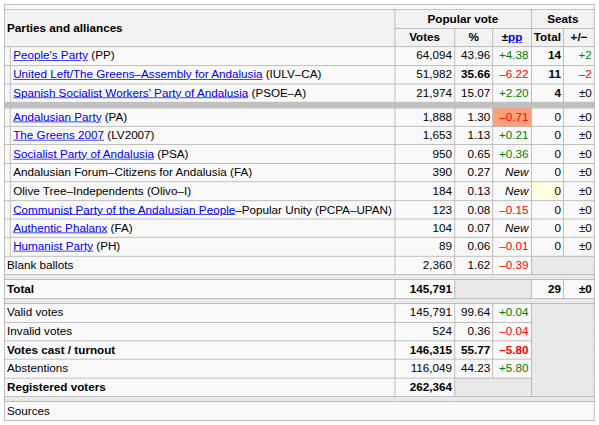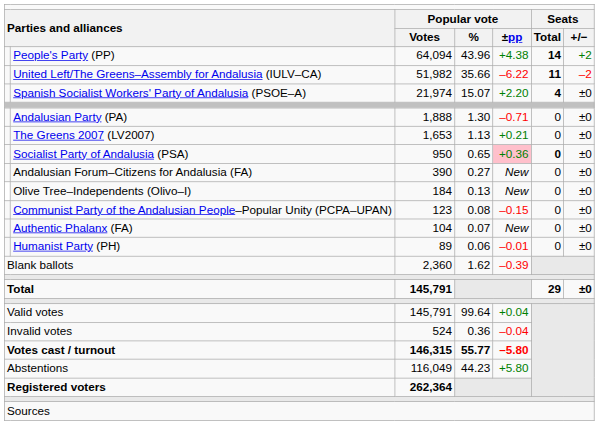(476, 74) bold -> (476, 74) normal
(514, 117) lightsalmon background -> (514, 117) no background
(514, 154) no background -> (514, 154) pink background
(558, 154) normal -> (558, 154) bold
(558, 191) lightyellow background -> (558, 191) no background
